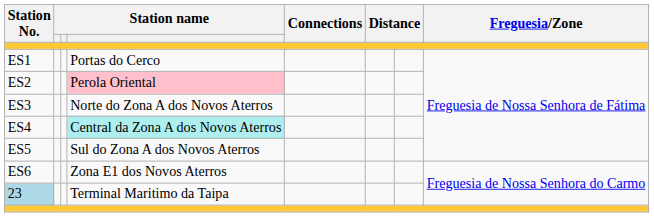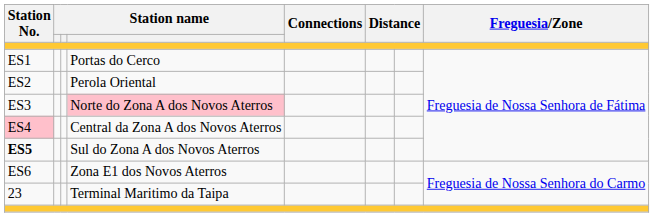(113, 82) pink background -> (113, 82) no background
(171, 104) no background -> (171, 104) pink background
(19, 127) no background -> (19, 127) pink background
(176, 127) paleturquoise background -> (176, 127) no background
(19, 149) normal -> (20, 149) bold
(15, 194) lightblue background -> (15, 194) no background
